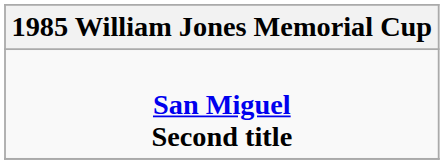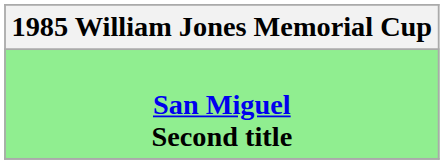(222, 119) no background -> (222, 119) lightgreen background
